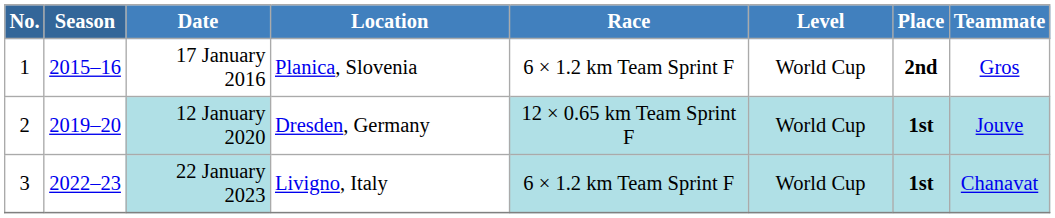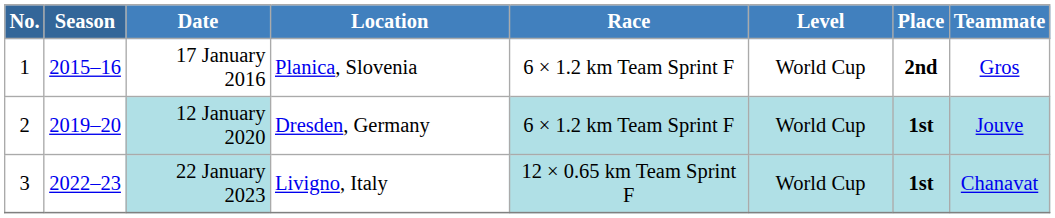(629, 125) 12 × 0.65 km Team Sprint F -> (629, 125) 6 × 1.2 km Team Sprint F
(629, 183) 6 × 1.2 km Team Sprint F -> (629, 183) 12 × 0.65 km Team Sprint F
